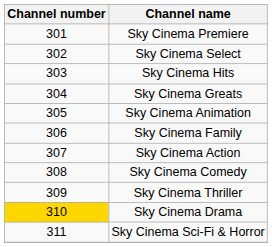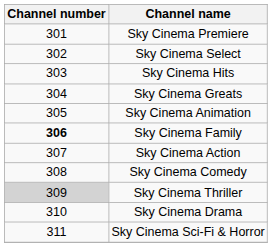(56, 133) normal -> (56, 133) bold
(56, 192) no background -> (56, 192) lightgrey background
(56, 212) gold background -> (56, 212) no background
